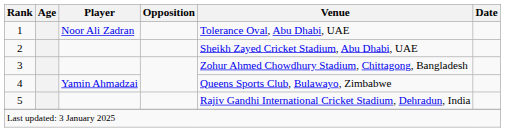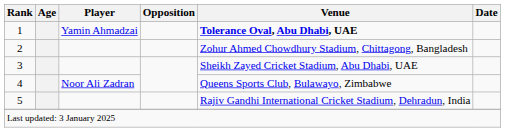(98, 30) Noor Ali Zadran -> (99, 30) Yamin Ahmadzai
(275, 30) normal -> (279, 30) bold
(309, 48) Sheikh Zayed Cricket Stadium, Abu Dhabi, UAE -> (334, 48) Zohur Ahmed Chowdhury Stadium, Chittagong, Bangladesh
(334, 65) Zohur Ahmed Chowdhury Stadium, Chittagong, Bangladesh -> (309, 65) Sheikh Zayed Cricket Stadium, Abu Dhabi, UAE
(99, 83) Yamin Ahmadzai -> (98, 83) Noor Ali Zadran
